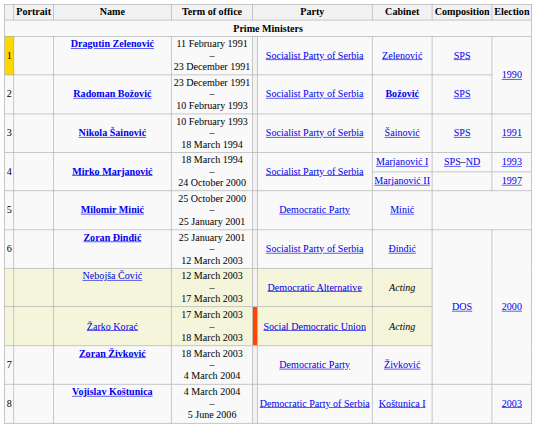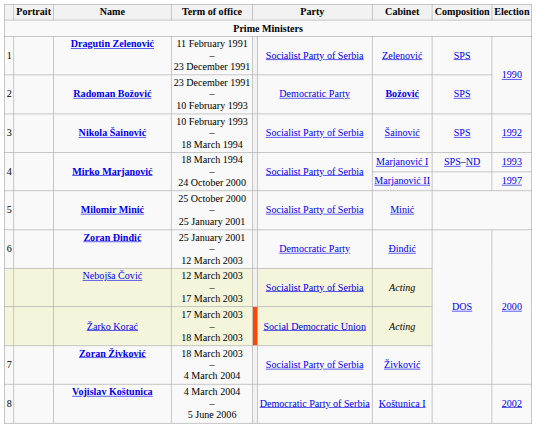(9, 55) gold background -> (9, 55) no background
(315, 94) Socialist Party of Serbia -> (315, 94) Democratic Party
(512, 133) 1991 -> (512, 133) 1992
(315, 210) Democratic Party -> (315, 210) Socialist Party of Serbia
(315, 249) Socialist Party of Serbia -> (315, 249) Democratic Party
(315, 287) Democratic Alternative -> (315, 287) Socialist Party of Serbia
(315, 365) Democratic Party -> (315, 365) Socialist Party of Serbia
(512, 403) 2003 -> (512, 403) 2002
